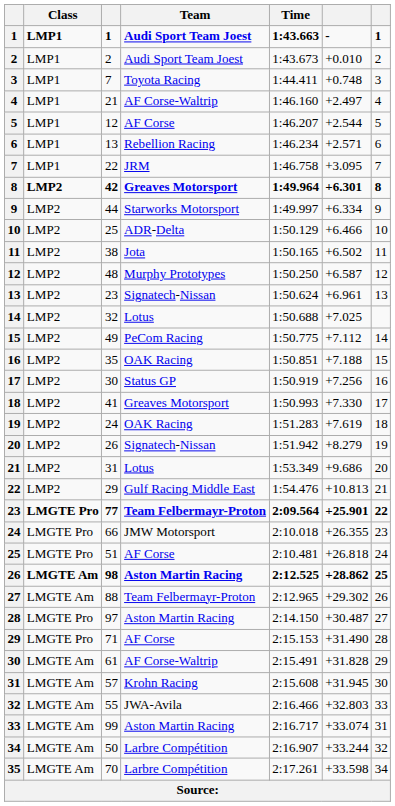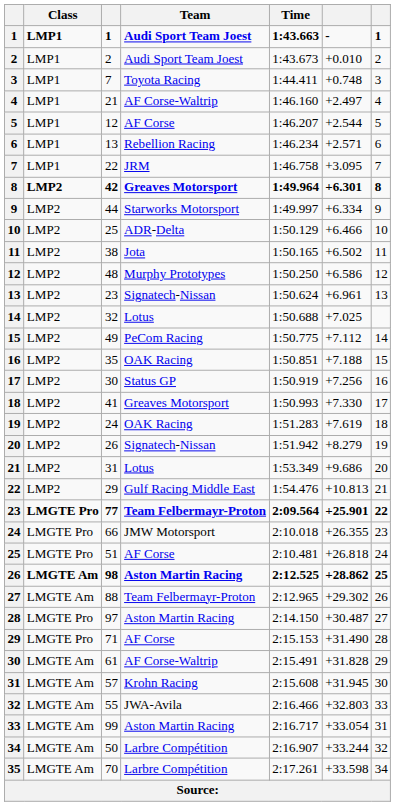(344, 273) +6.587 -> (344, 273) +6.586
(347, 725) +33.074 -> (347, 725) +33.054
